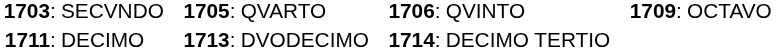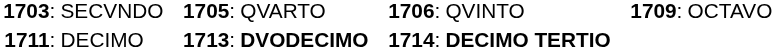(305, 40) normal -> (304, 40) bold
(528, 40) normal -> (528, 40) bold
